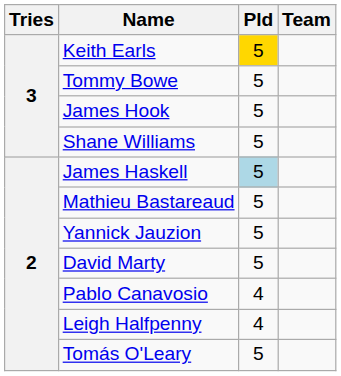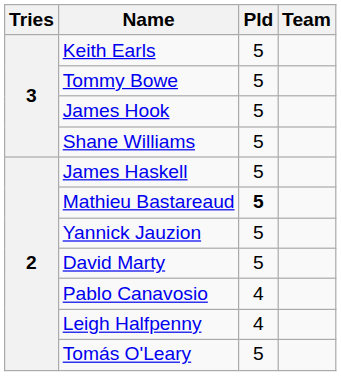(258, 50) gold background -> (258, 50) no background
(258, 171) lightblue background -> (258, 171) no background
(258, 202) normal -> (258, 202) bold
